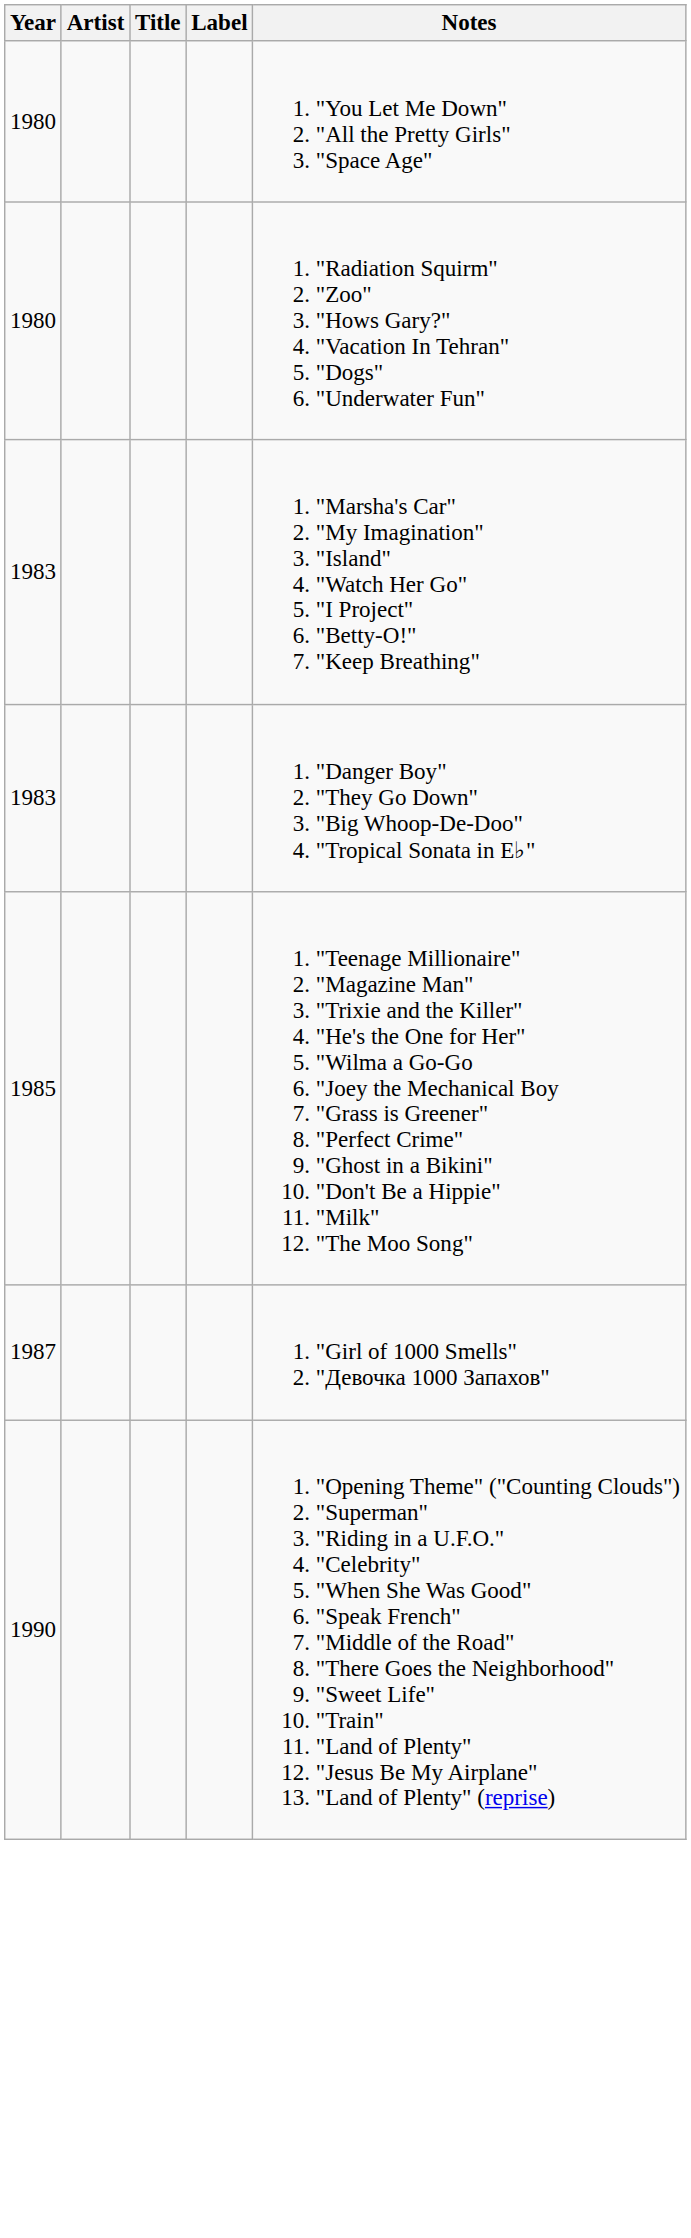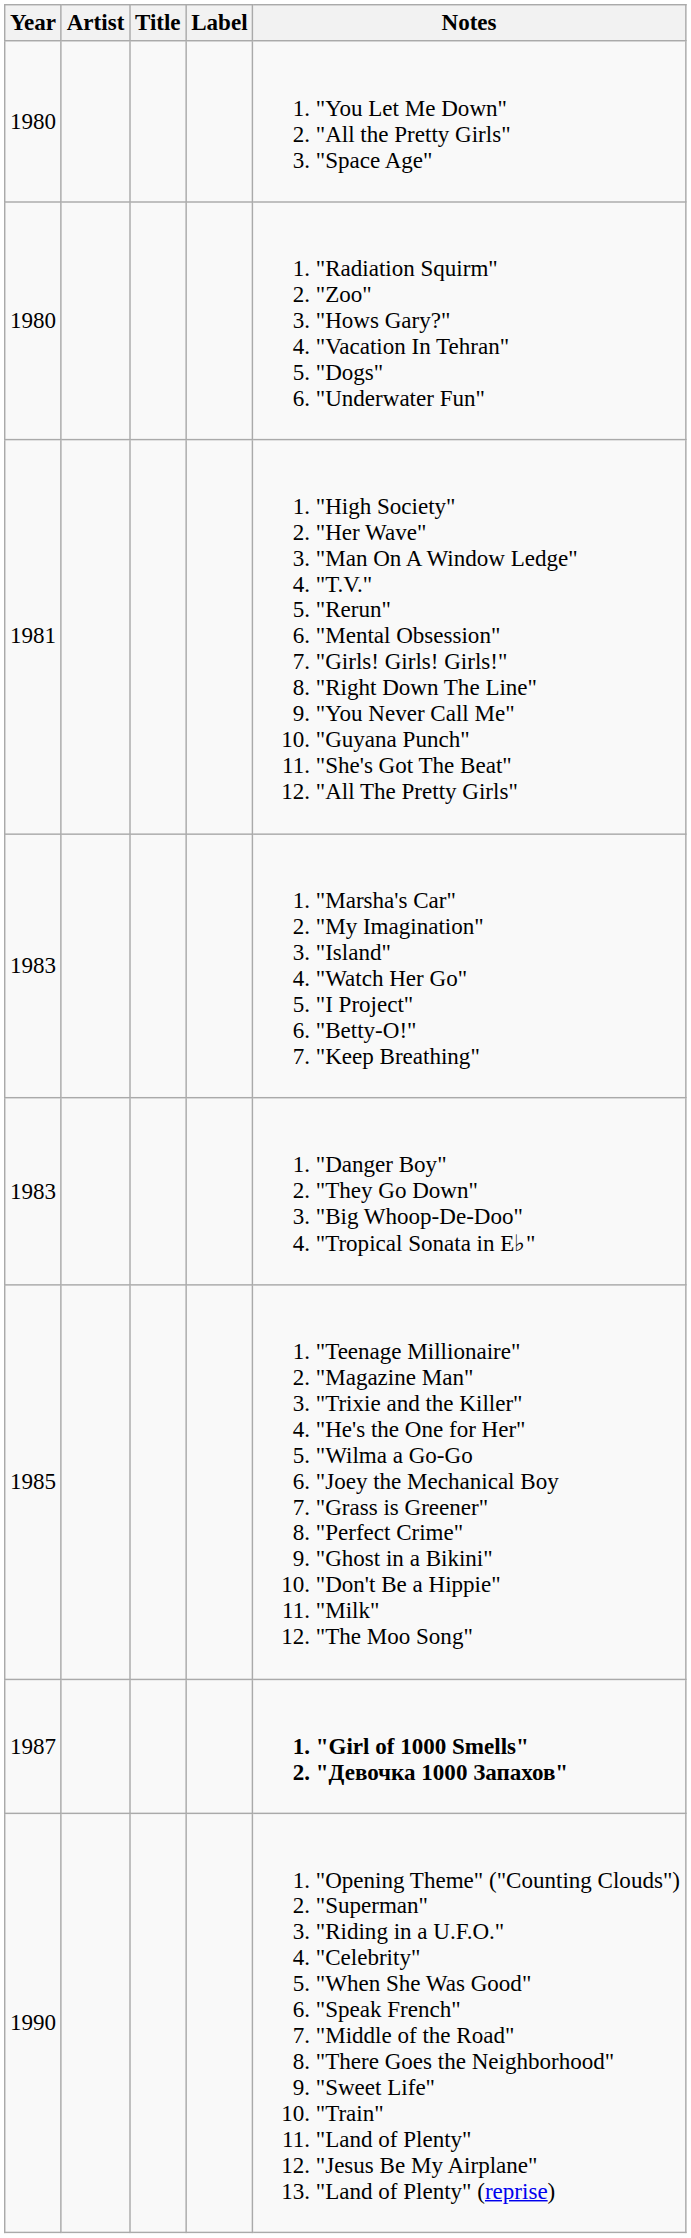+ row: (33, 636)
(469, 1365) normal -> (469, 1759) bold
